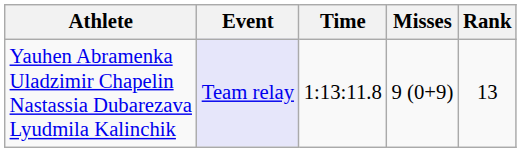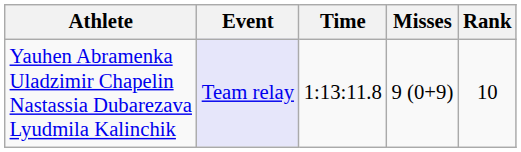(487, 92) 13 -> (487, 92) 10
